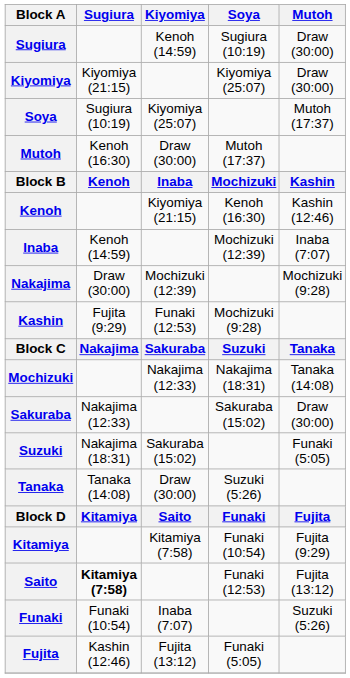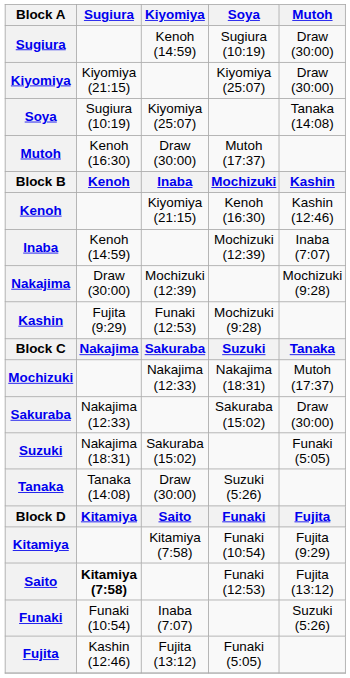(312, 116) Mutoh (17:37) -> (312, 116) Tanaka (14:08)
(312, 378) Tanaka (14:08) -> (312, 378) Mutoh (17:37)
